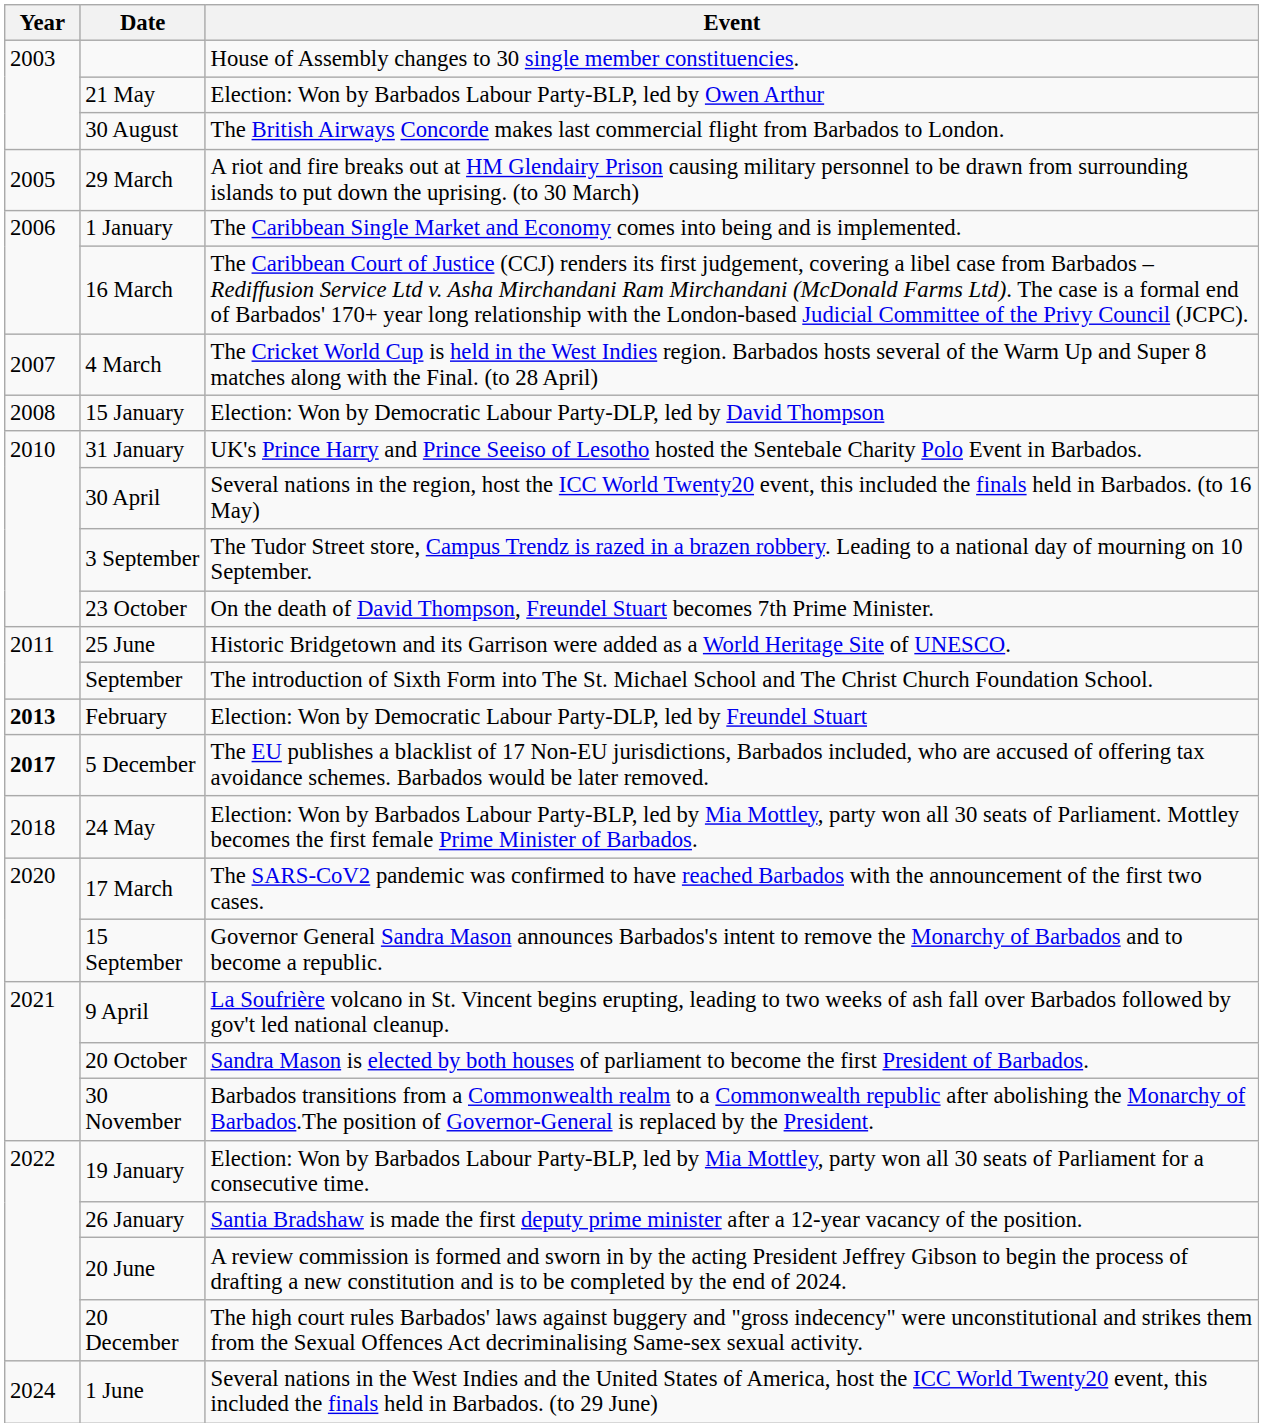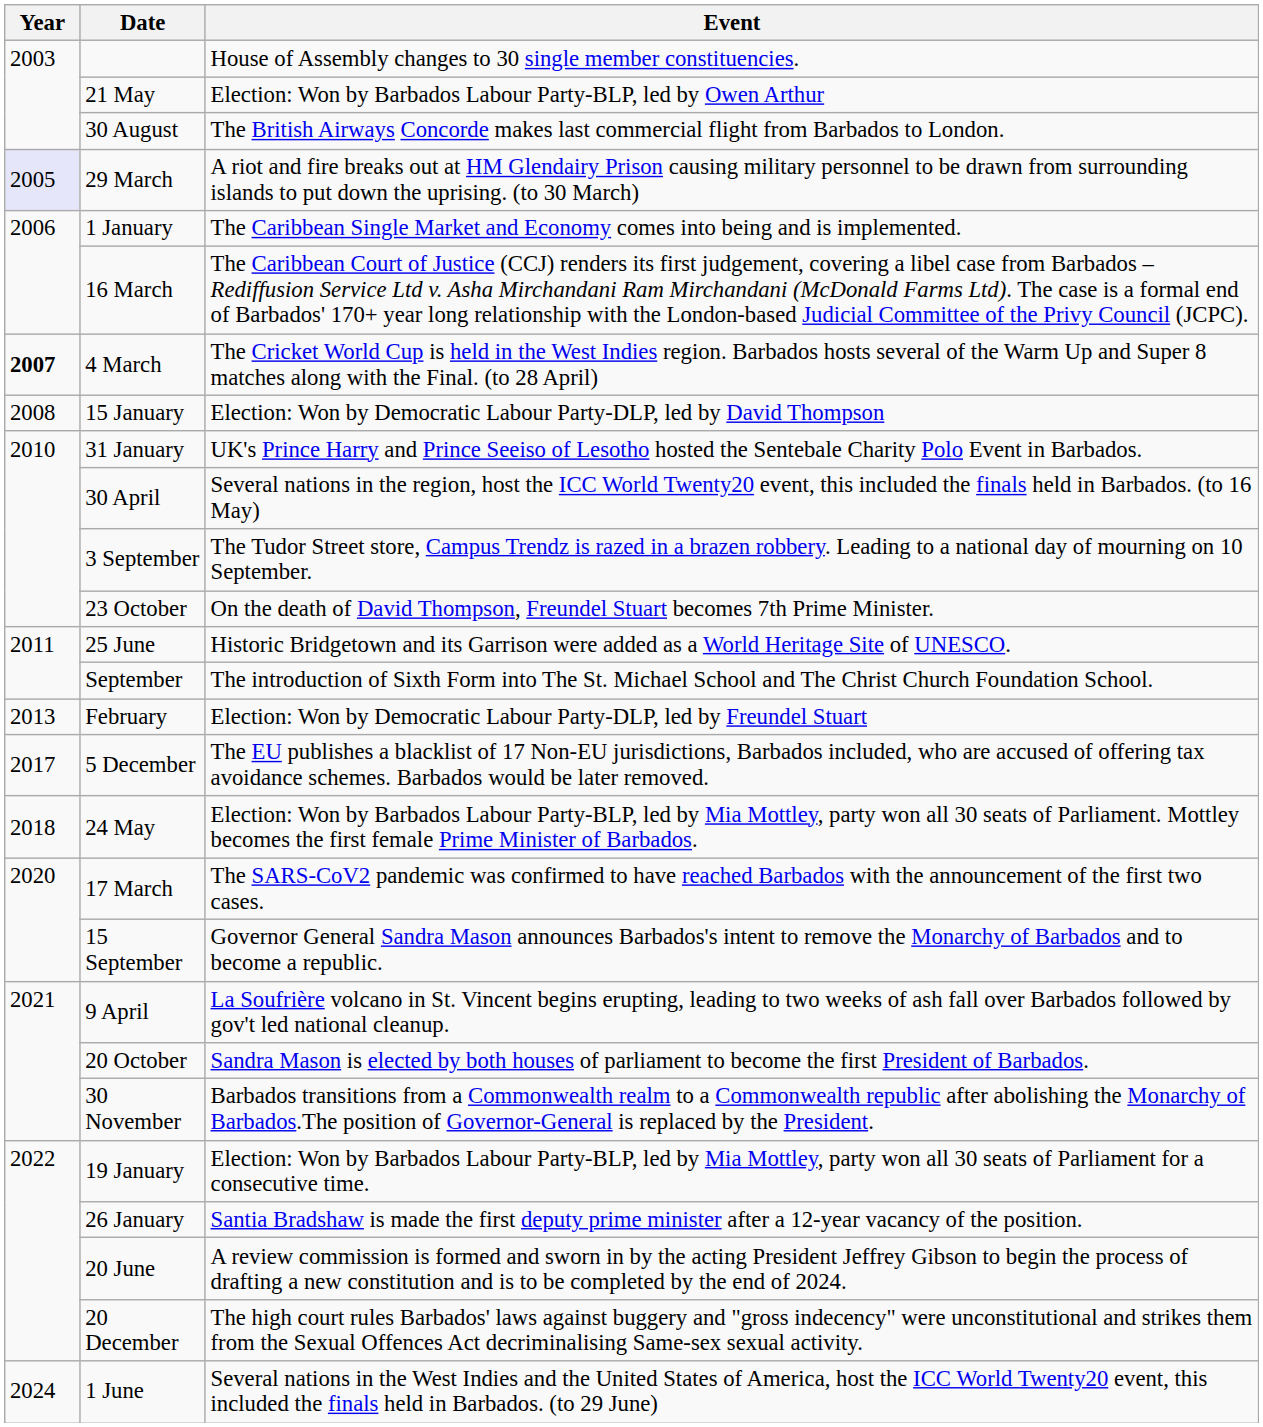(33, 179) no background -> (33, 179) lavender background
(33, 364) normal -> (33, 364) bold
(33, 716) bold -> (33, 716) normal
(33, 765) bold -> (33, 765) normal
